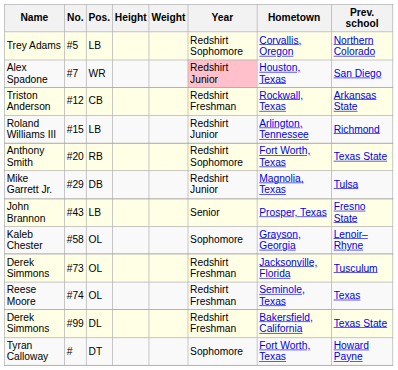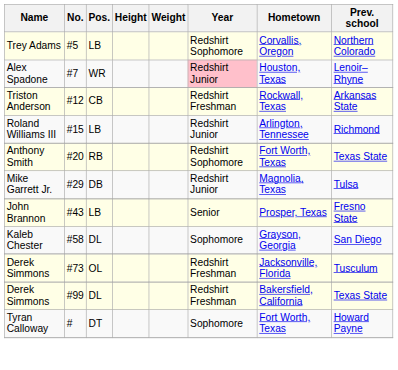(358, 73) San Diego -> (351, 73) Lenoir–Rhyne
(95, 240) OL -> (95, 240) DL
(351, 240) Lenoir–Rhyne -> (358, 240) San Diego
- row: (21, 295)
